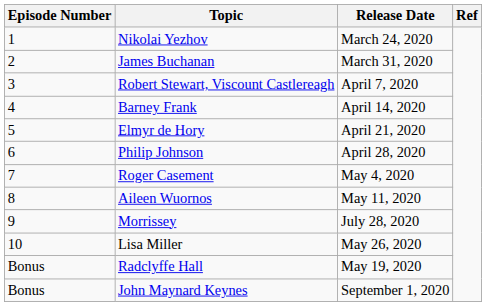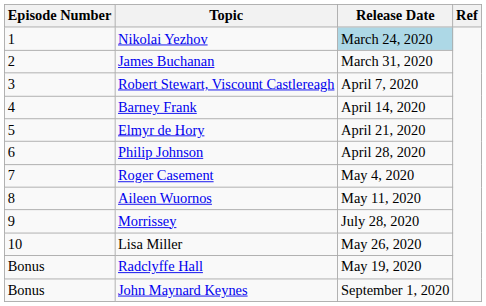(387, 38) no background -> (387, 38) lightblue background
